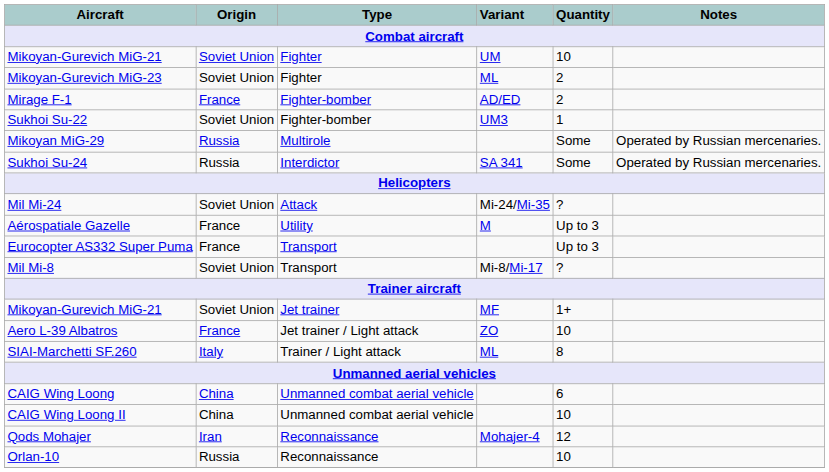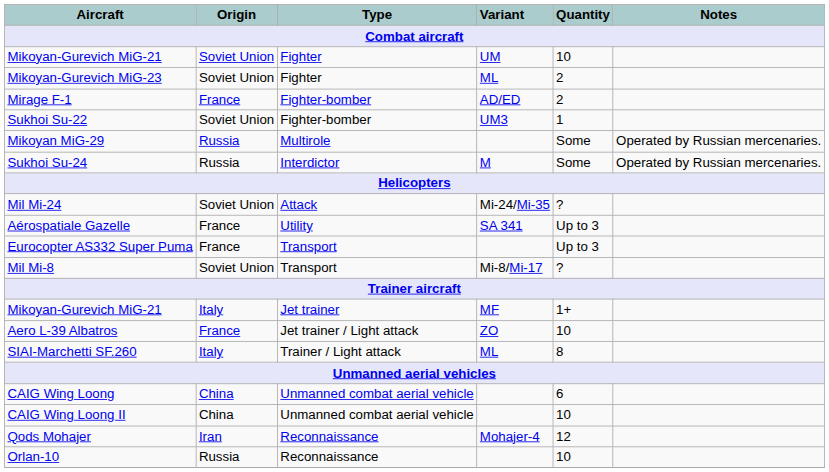(501, 162) SA 341 -> (485, 162) M
(485, 225) M -> (501, 225) SA 341
(237, 309) Soviet Union -> (211, 309) Italy
